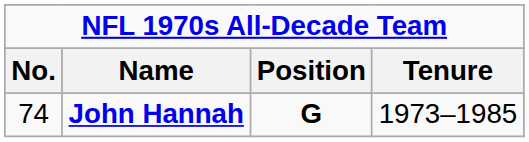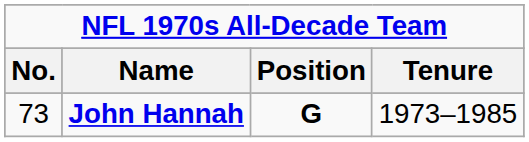(34, 114) 74 -> (34, 114) 73
